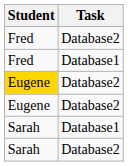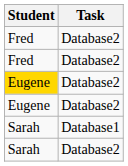(90, 60) Database1 -> (90, 60) Database2
